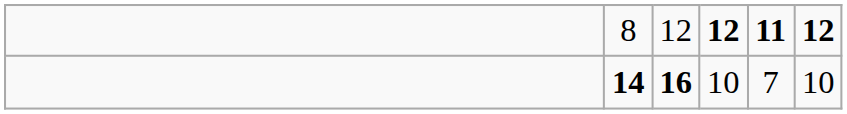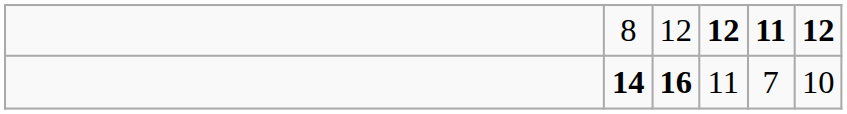(723, 81) 10 -> (723, 81) 11
